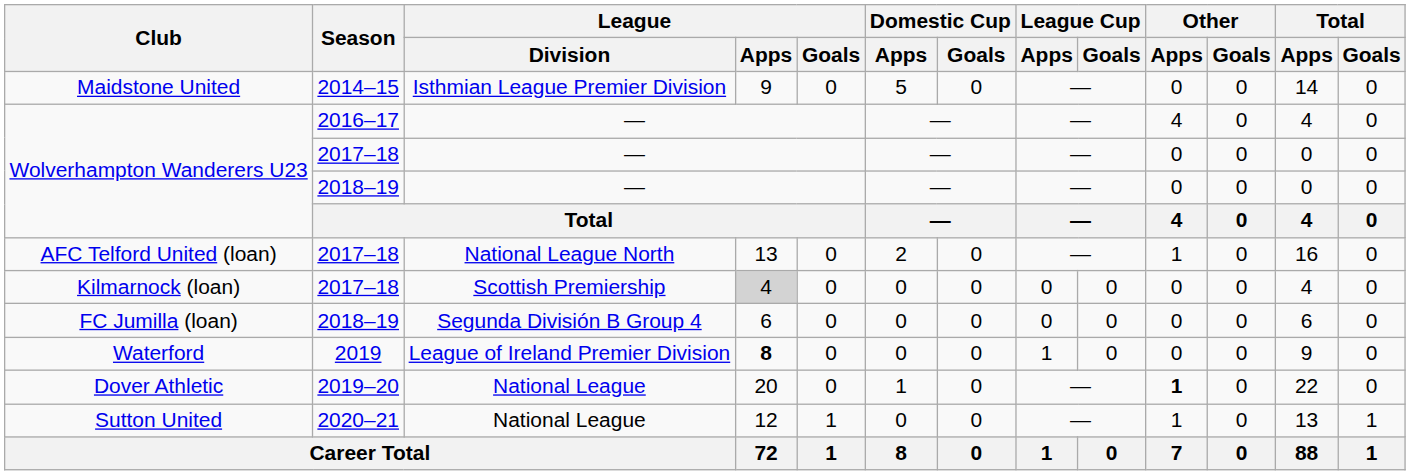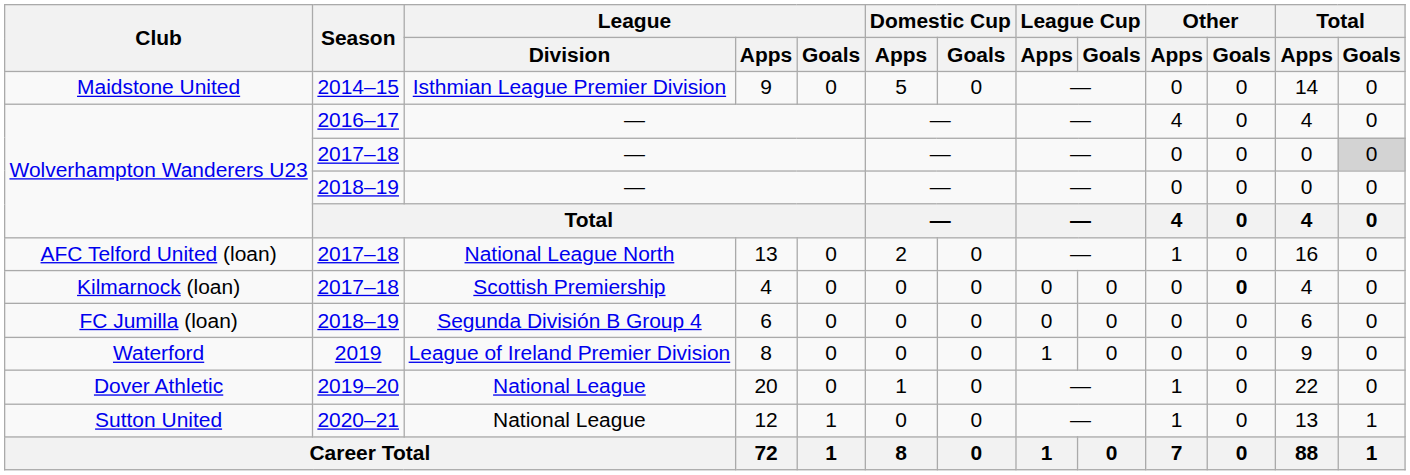(1372, 154) no background -> (1372, 154) lightgrey background
(766, 287) lightgrey background -> (766, 287) no background
(1242, 287) normal -> (1242, 287) bold
(766, 353) bold -> (766, 353) normal
(1177, 386) bold -> (1177, 386) normal
